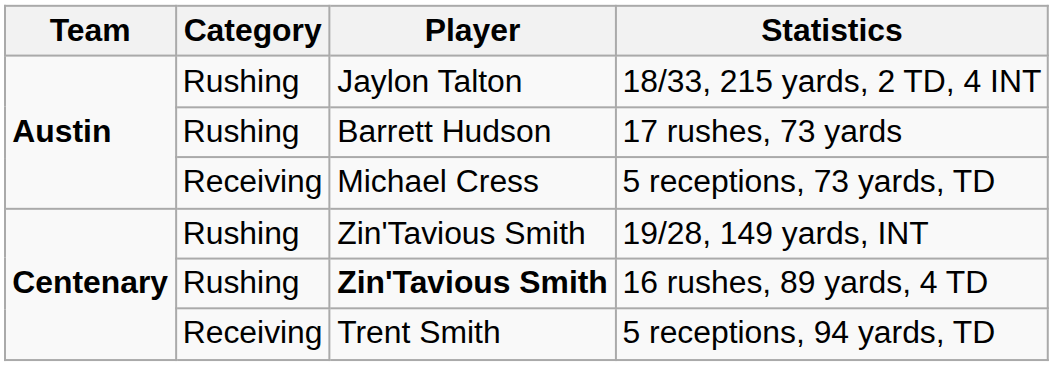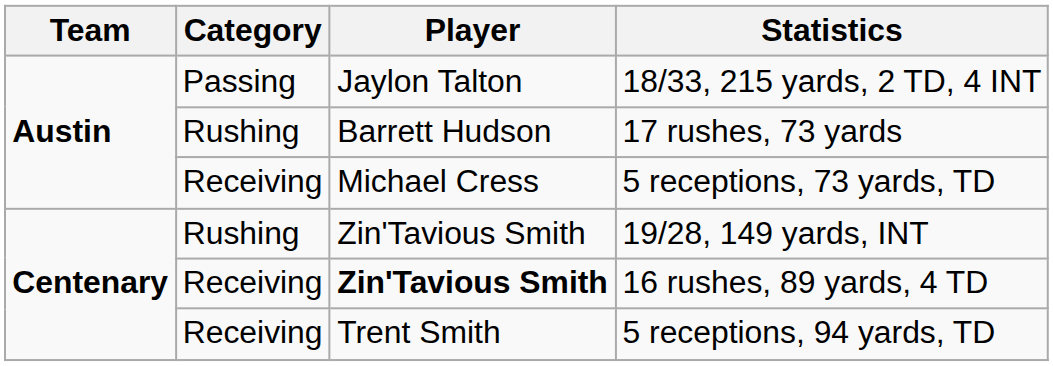(241, 81) Rushing -> (239, 81) Passing
(241, 283) Rushing -> (253, 283) Receiving
